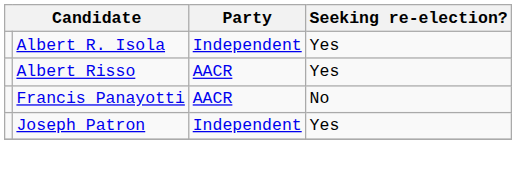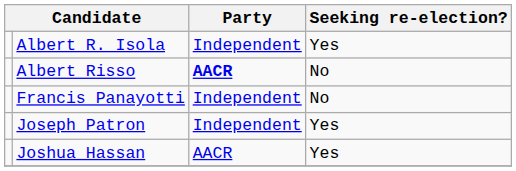(213, 72) normal -> (213, 72) bold
(324, 72) Yes -> (319, 72) No
(213, 99) AACR -> (247, 99) Independent
+ row: (81, 153)
